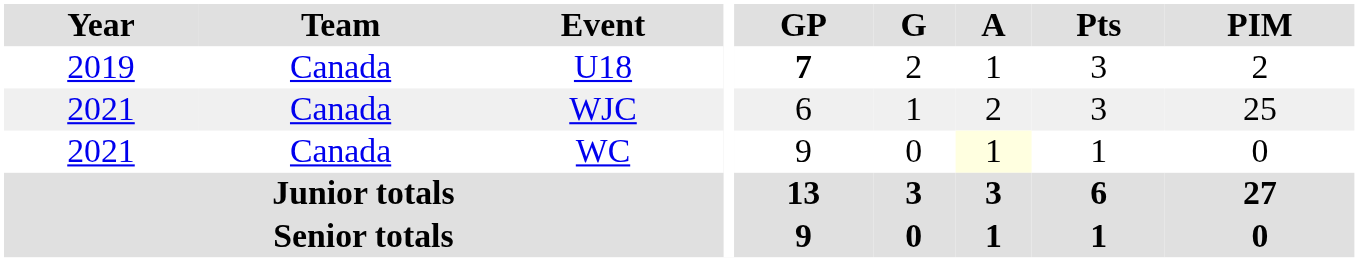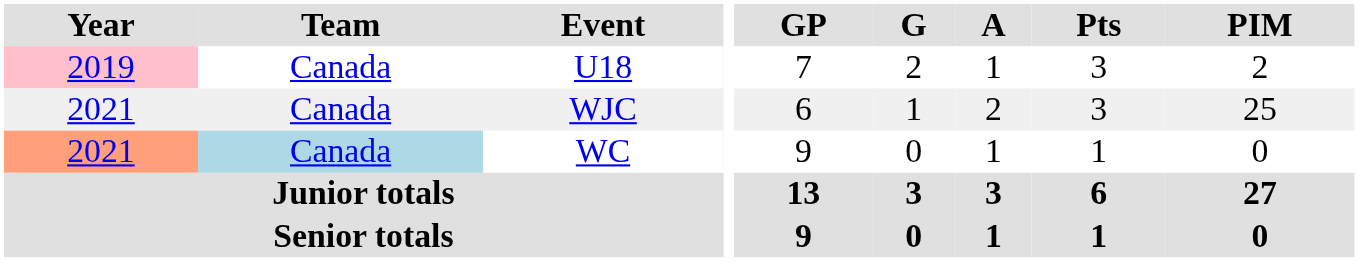(101, 66) no background -> (101, 66) pink background
(803, 66) bold -> (803, 66) normal
(101, 151) no background -> (101, 151) lightsalmon background
(341, 151) no background -> (341, 151) lightblue background
(994, 151) lightyellow background -> (994, 151) no background
